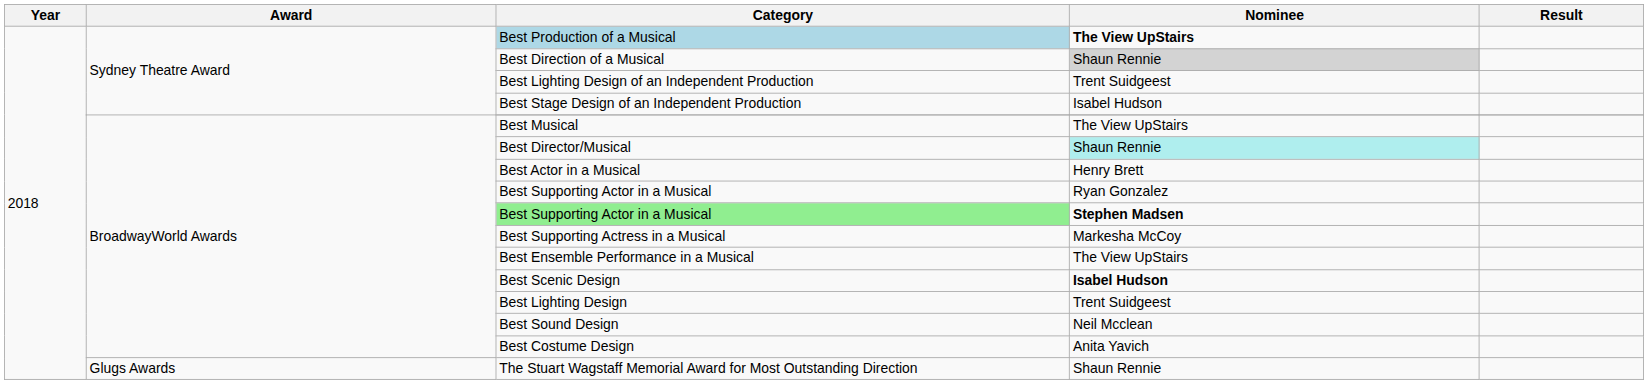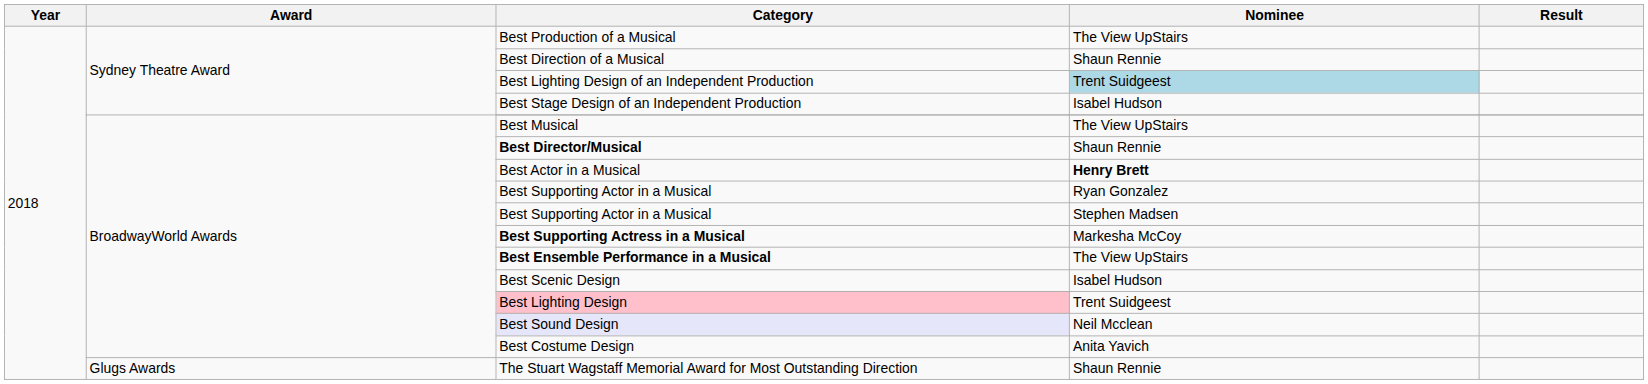(588, 37) lightblue background -> (588, 37) no background
(1134, 37) bold -> (1130, 37) normal
(1117, 59) lightgrey background -> (1117, 59) no background
(1122, 81) no background -> (1122, 81) lightblue background
(565, 147) normal -> (570, 147) bold
(1117, 147) paleturquoise background -> (1117, 147) no background
(1108, 170) normal -> (1111, 170) bold
(605, 214) lightgreen background -> (605, 214) no background
(1128, 214) bold -> (1126, 214) normal
(612, 236) normal -> (622, 236) bold
(627, 258) normal -> (635, 258) bold
(1120, 280) bold -> (1117, 280) normal
(563, 302) no background -> (563, 302) pink background
(559, 324) no background -> (559, 324) lavender background
